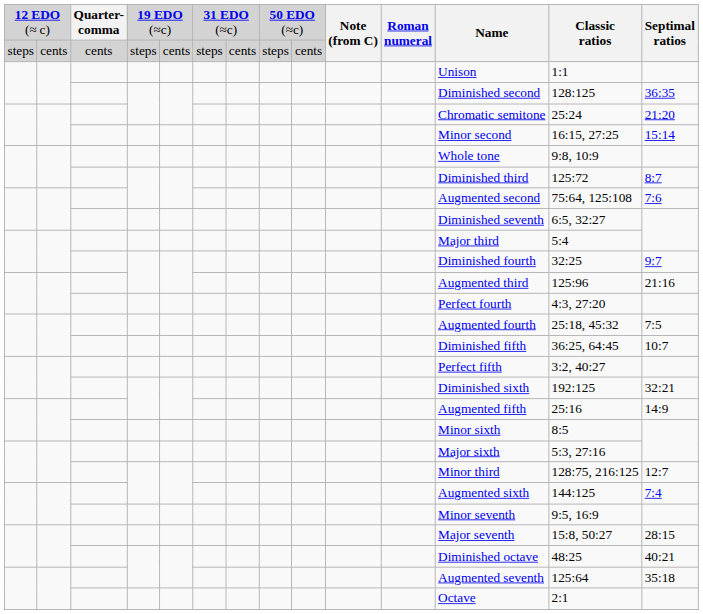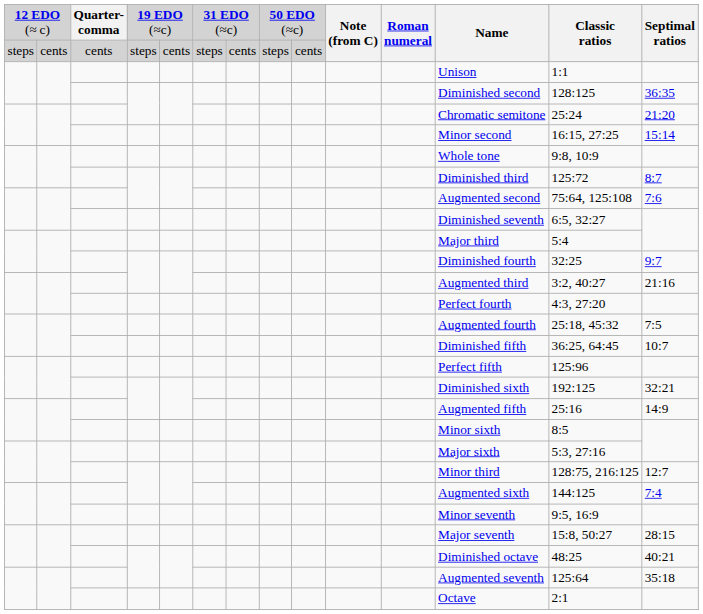(570, 282) 125:96 -> (578, 282) 3:2, 40:27
(578, 366) 3:2, 40:27 -> (570, 366) 125:96
